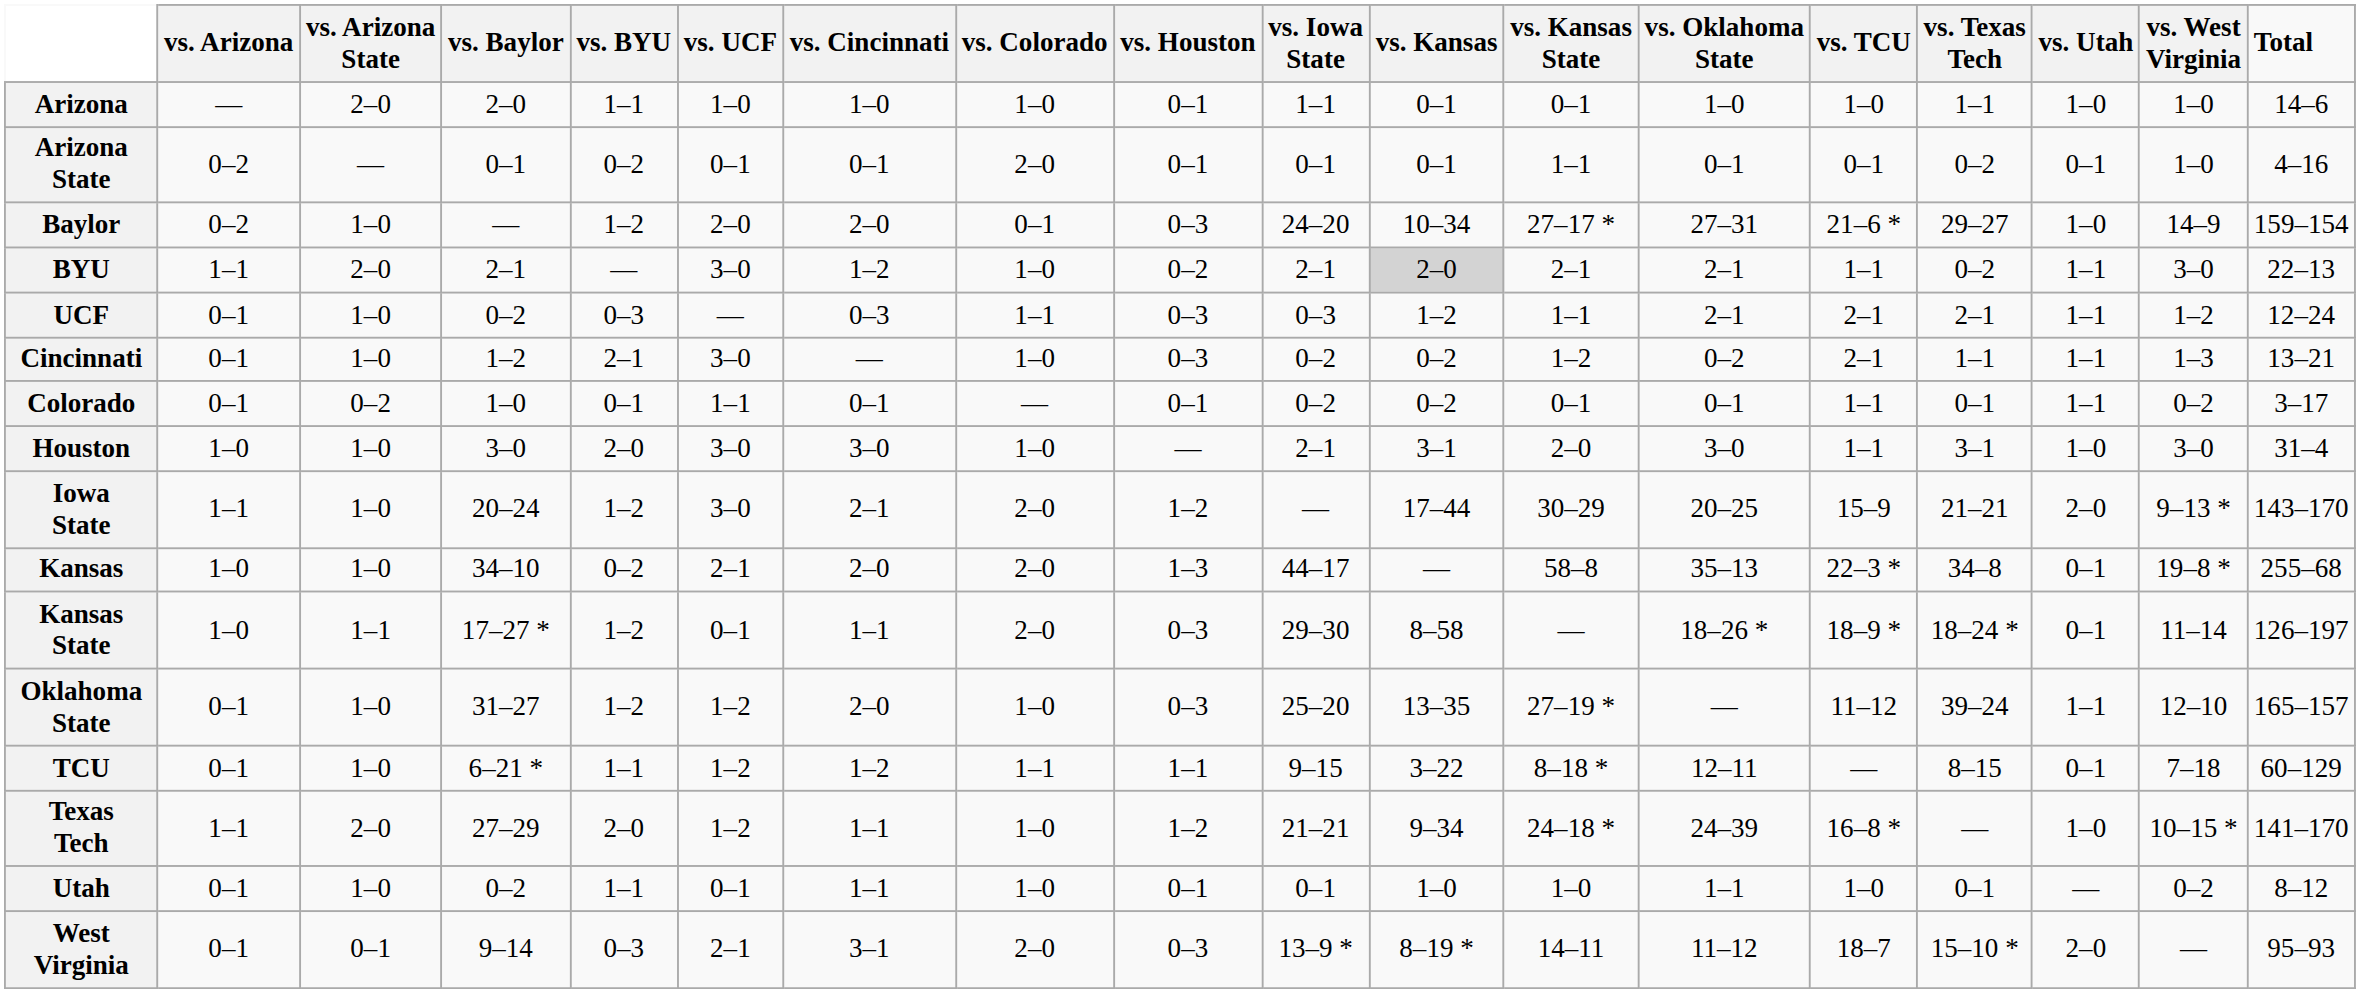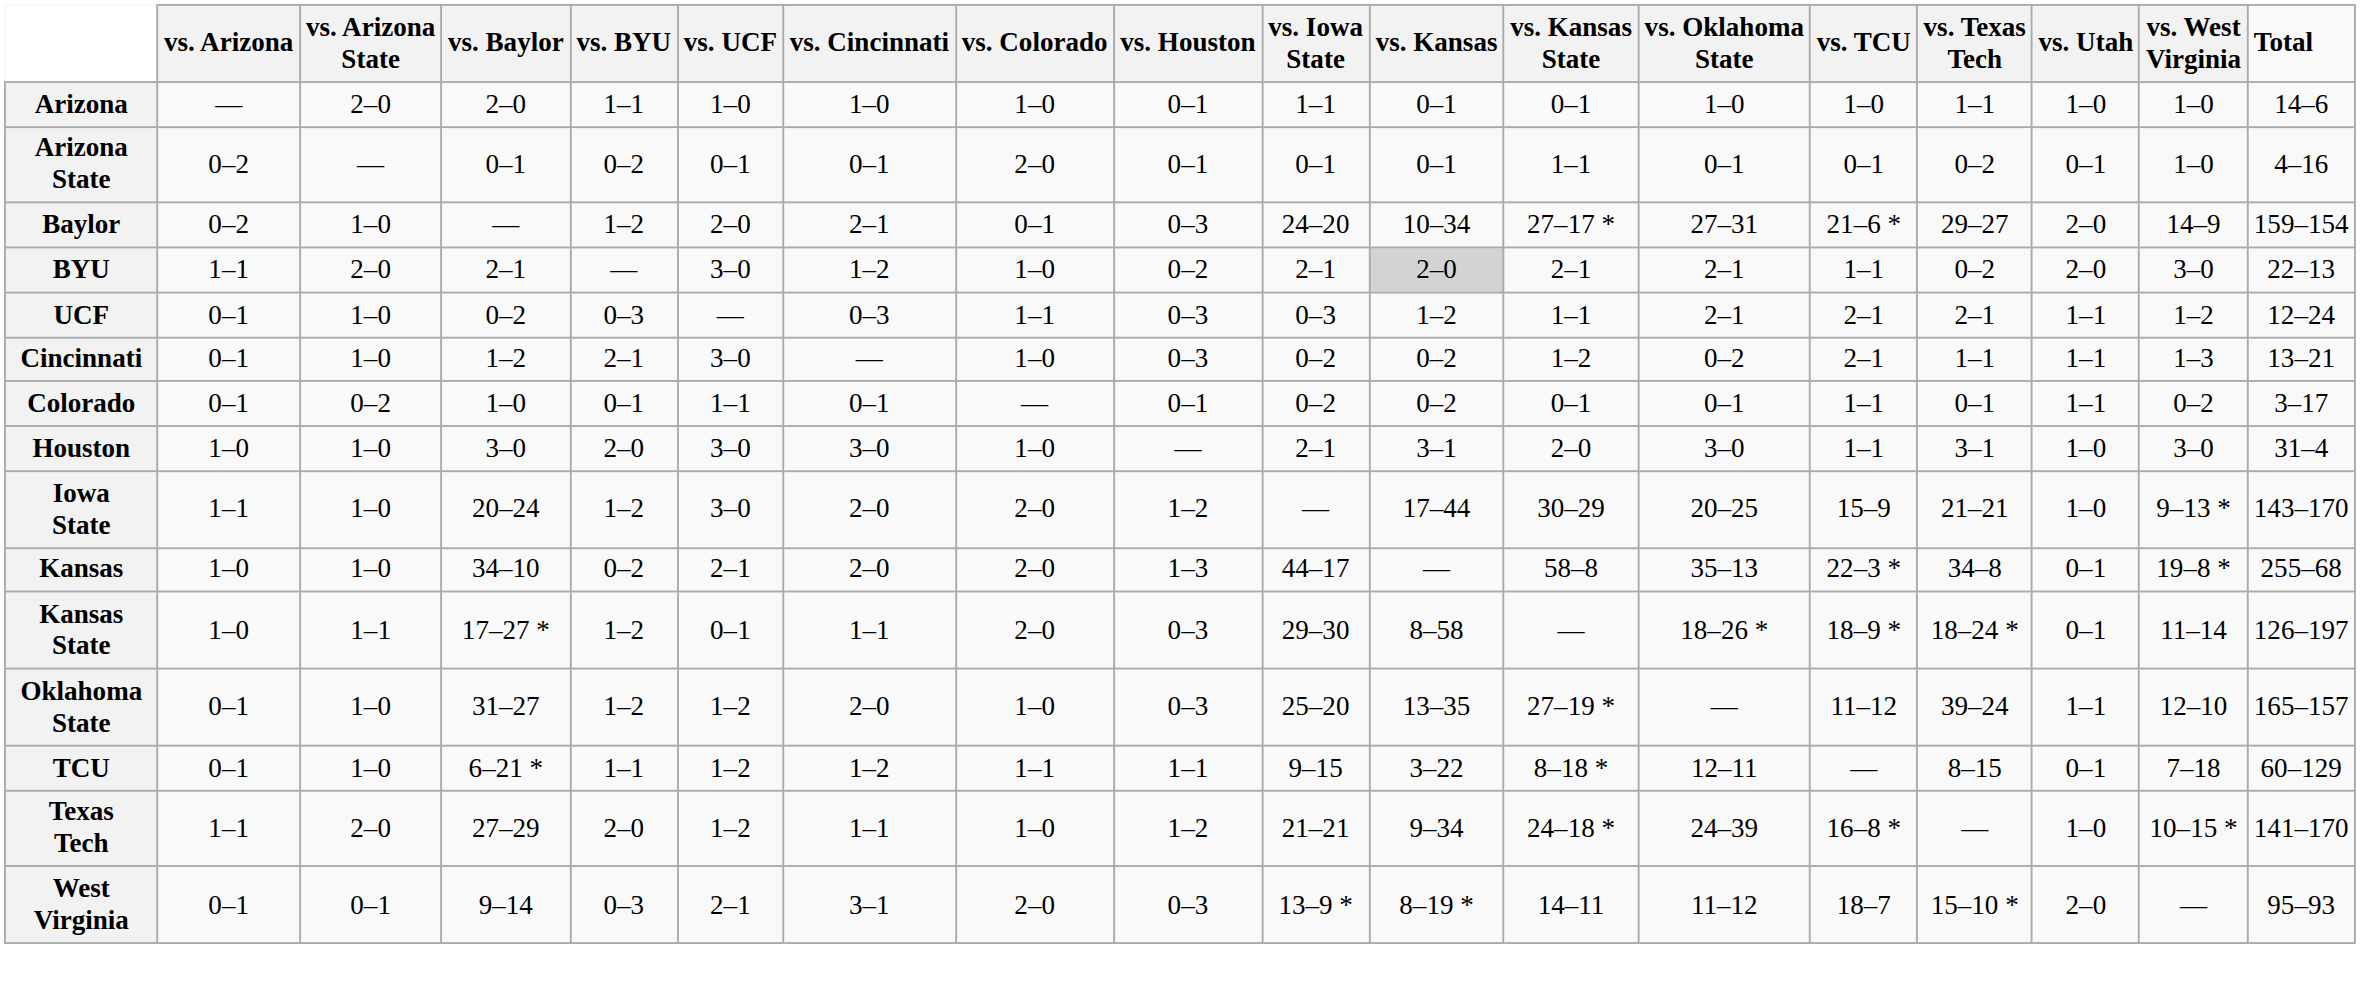(869, 225) 2–0 -> (869, 225) 2–1
(2086, 225) 1–0 -> (2086, 225) 2–0
(2086, 269) 1–1 -> (2086, 269) 2–0
(869, 508) 2–1 -> (869, 508) 2–0
(2086, 508) 2–0 -> (2086, 508) 1–0
- row: (81, 888)
